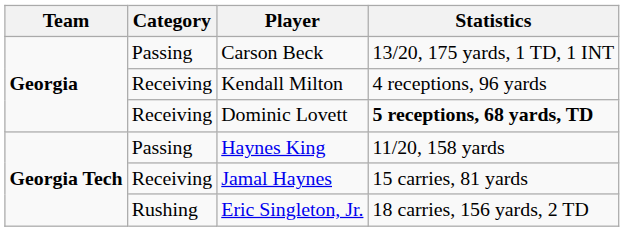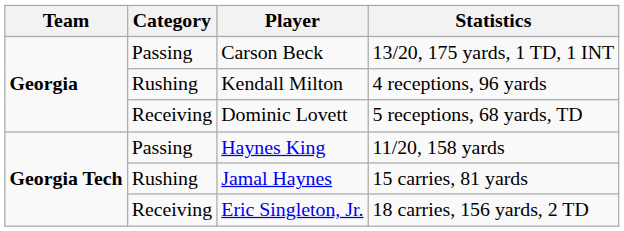(172, 84) Receiving -> (165, 84) Rushing
(483, 115) bold -> (478, 115) normal
(172, 178) Receiving -> (165, 178) Rushing
(165, 209) Rushing -> (172, 209) Receiving
